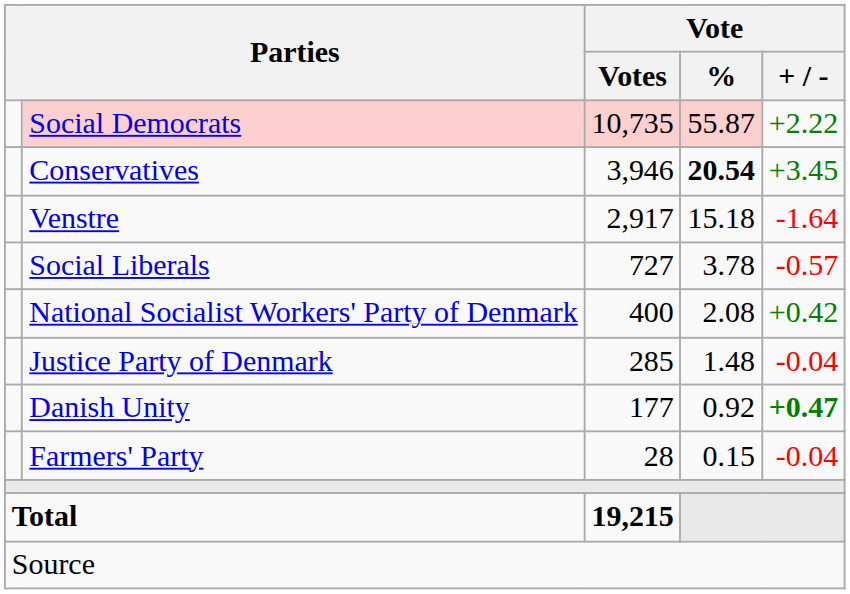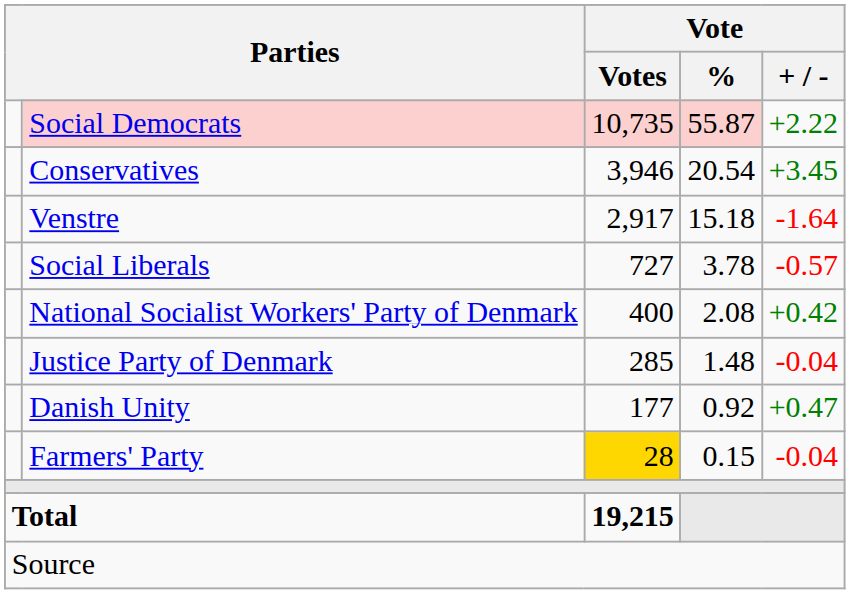(721, 170) bold -> (721, 170) normal
(803, 407) bold -> (803, 407) normal
(659, 455) no background -> (659, 455) gold background
